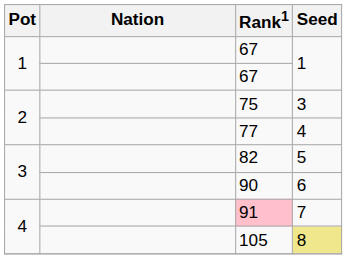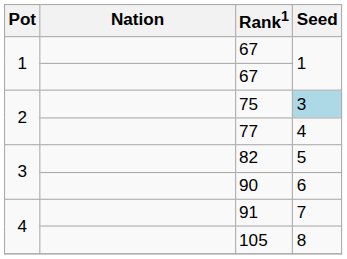(302, 104) no background -> (302, 104) lightblue background
(249, 212) pink background -> (249, 212) no background
(302, 239) khaki background -> (302, 239) no background
